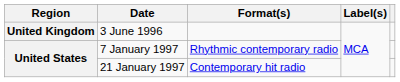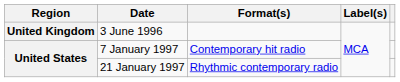(264, 49) Rhythmic contemporary radio -> (248, 49) Contemporary hit radio
(248, 67) Contemporary hit radio -> (264, 67) Rhythmic contemporary radio
